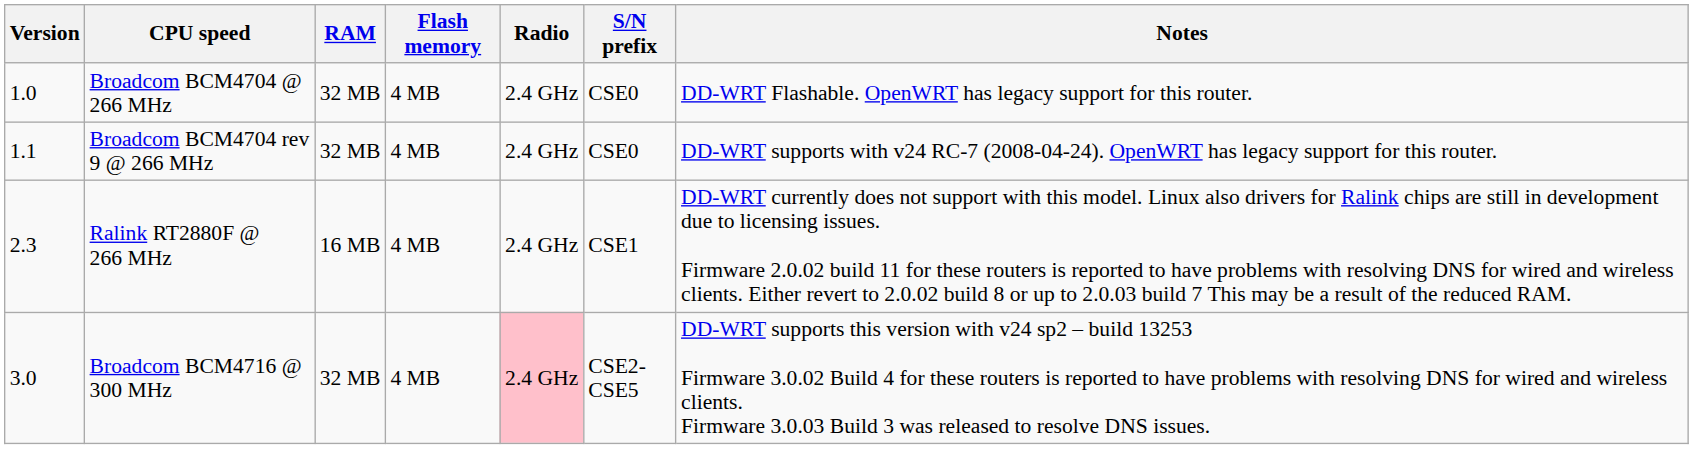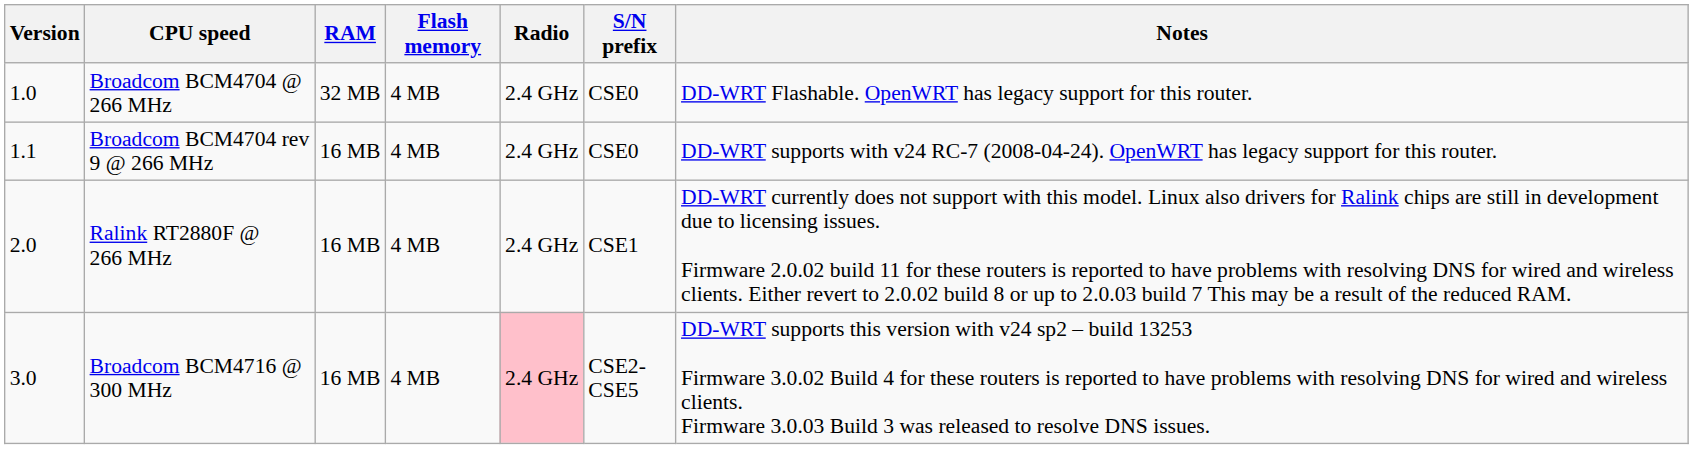(350, 150) 32 MB -> (350, 150) 16 MB
(23, 245) 2.3 -> (23, 245) 2.0
(350, 377) 32 MB -> (350, 377) 16 MB
